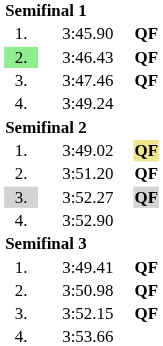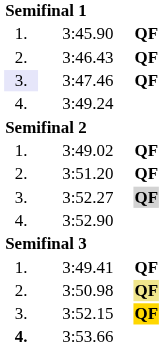(21, 57) lightgreen background -> (21, 57) no background
(21, 80) no background -> (21, 80) lavender background
(146, 150) khaki background -> (146, 150) no background
(21, 197) lightgrey background -> (21, 197) no background
(146, 290) no background -> (146, 290) khaki background
(146, 313) no background -> (146, 313) gold background
(21, 337) normal -> (21, 337) bold
